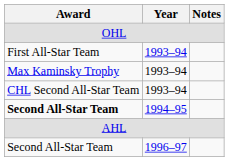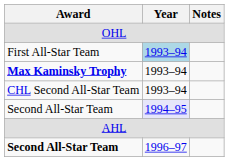(166, 52) no background -> (166, 52) lightblue background
(63, 71) normal -> (67, 71) bold
(63, 109) bold -> (60, 109) normal
(166, 109) no background -> (166, 109) lavender background
(60, 147) normal -> (63, 147) bold
